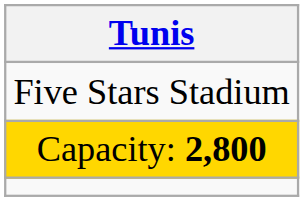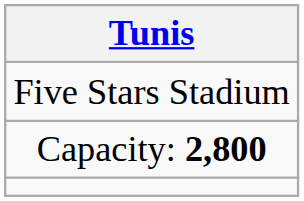(152, 148) gold background -> (152, 148) no background
